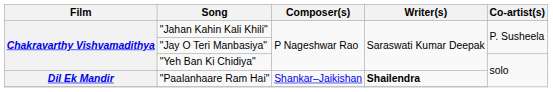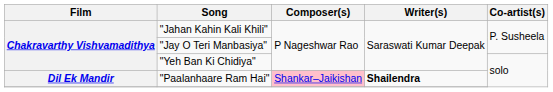(318, 78) no background -> (318, 78) pink background
